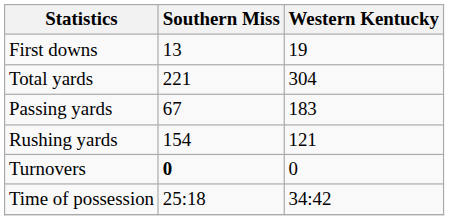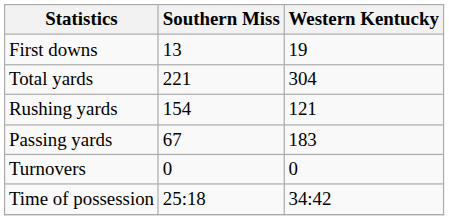rows swapped: (63, 139) <-> (61, 109)
(167, 169) bold -> (167, 169) normal
